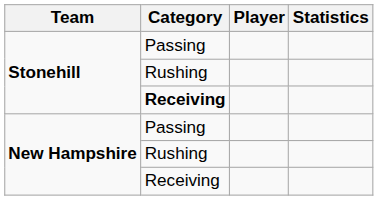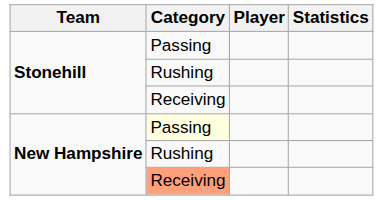(185, 99) bold -> (188, 99) normal
(175, 126) no background -> (181, 126) lightyellow background
(182, 181) no background -> (188, 181) lightsalmon background
